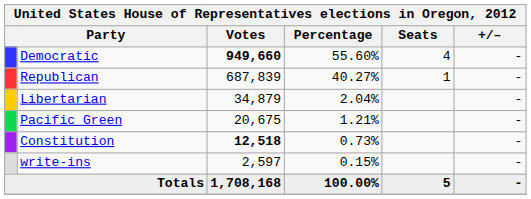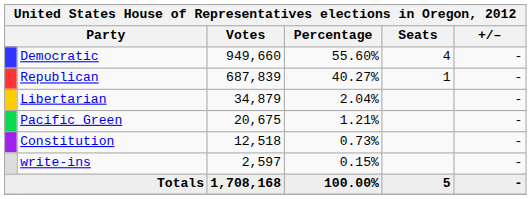(254, 58) bold -> (254, 58) normal
(257, 142) bold -> (257, 142) normal
